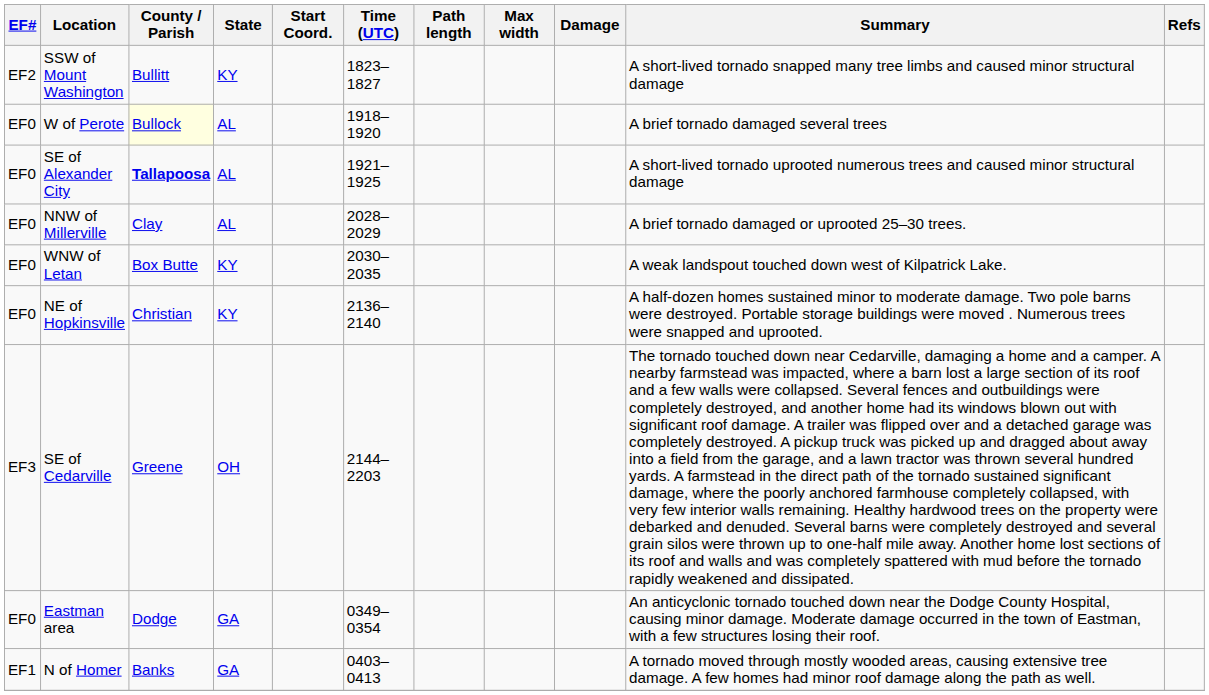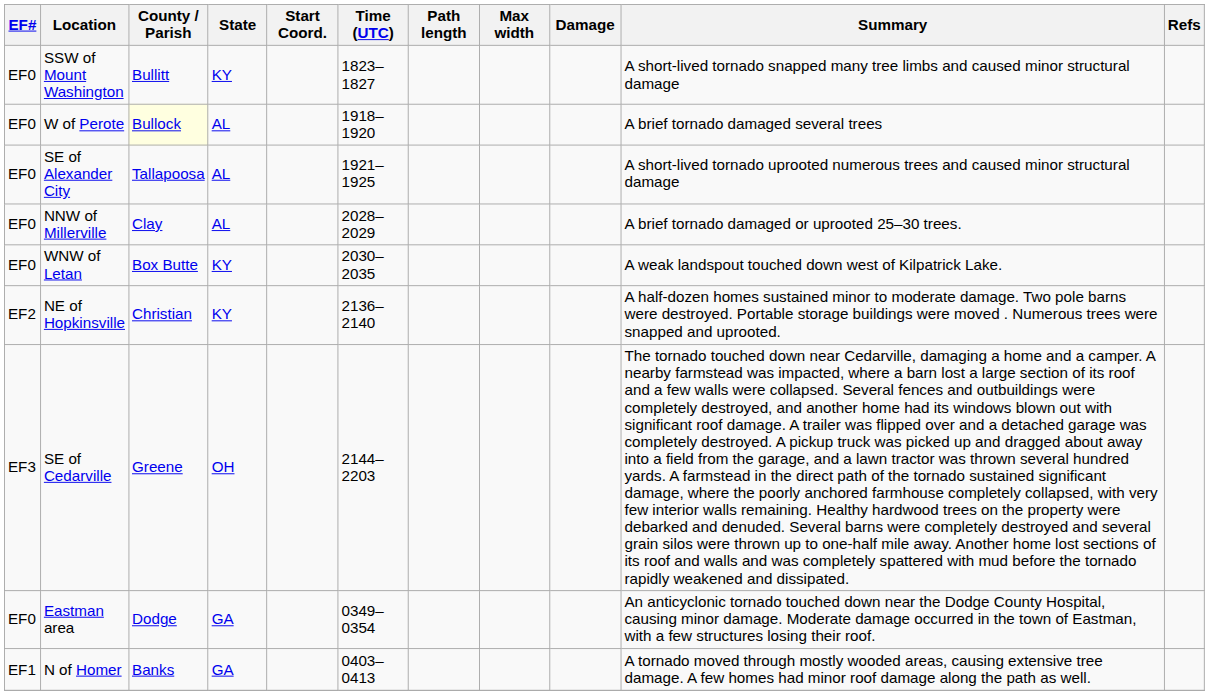(22, 74) EF2 -> (22, 74) EF0
(171, 174) bold -> (168, 174) normal
(22, 315) EF0 -> (22, 315) EF2
